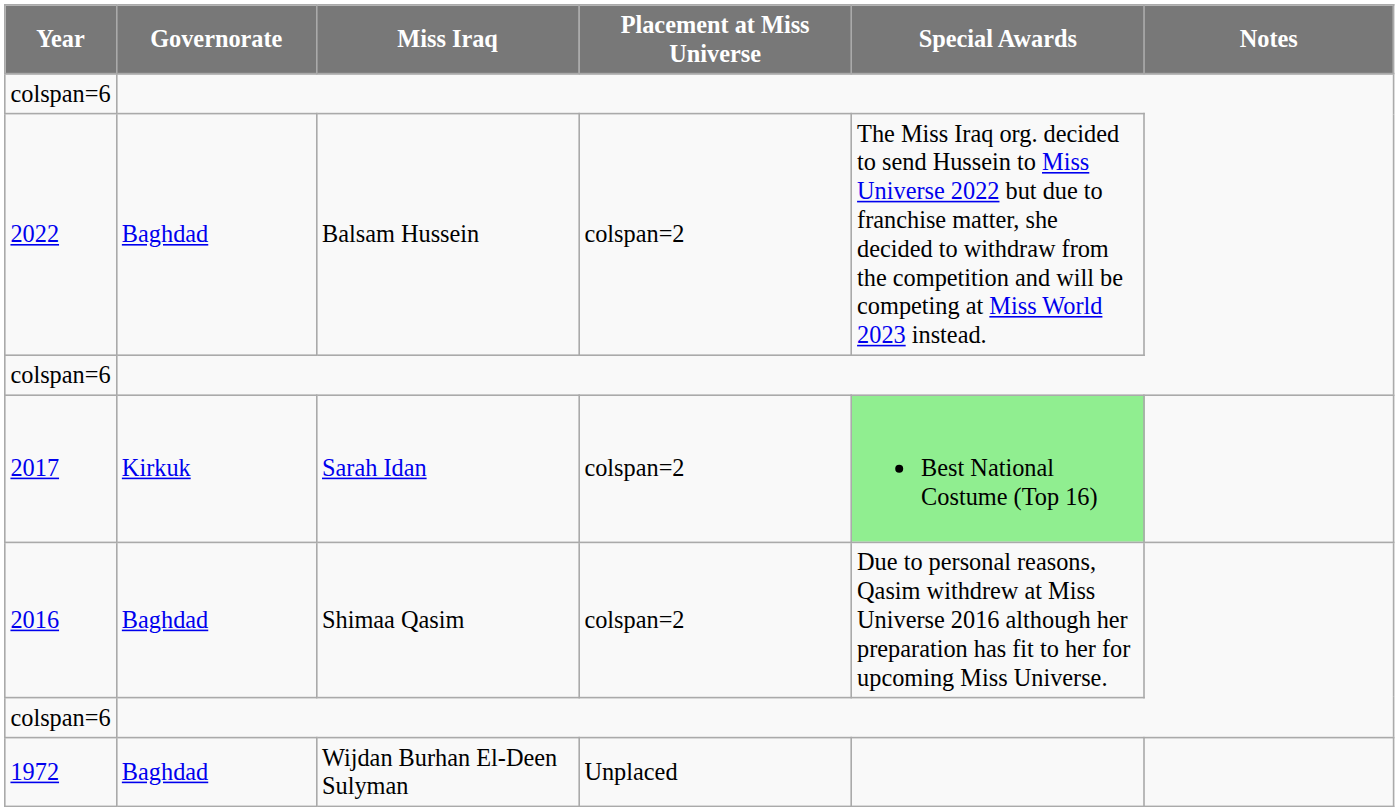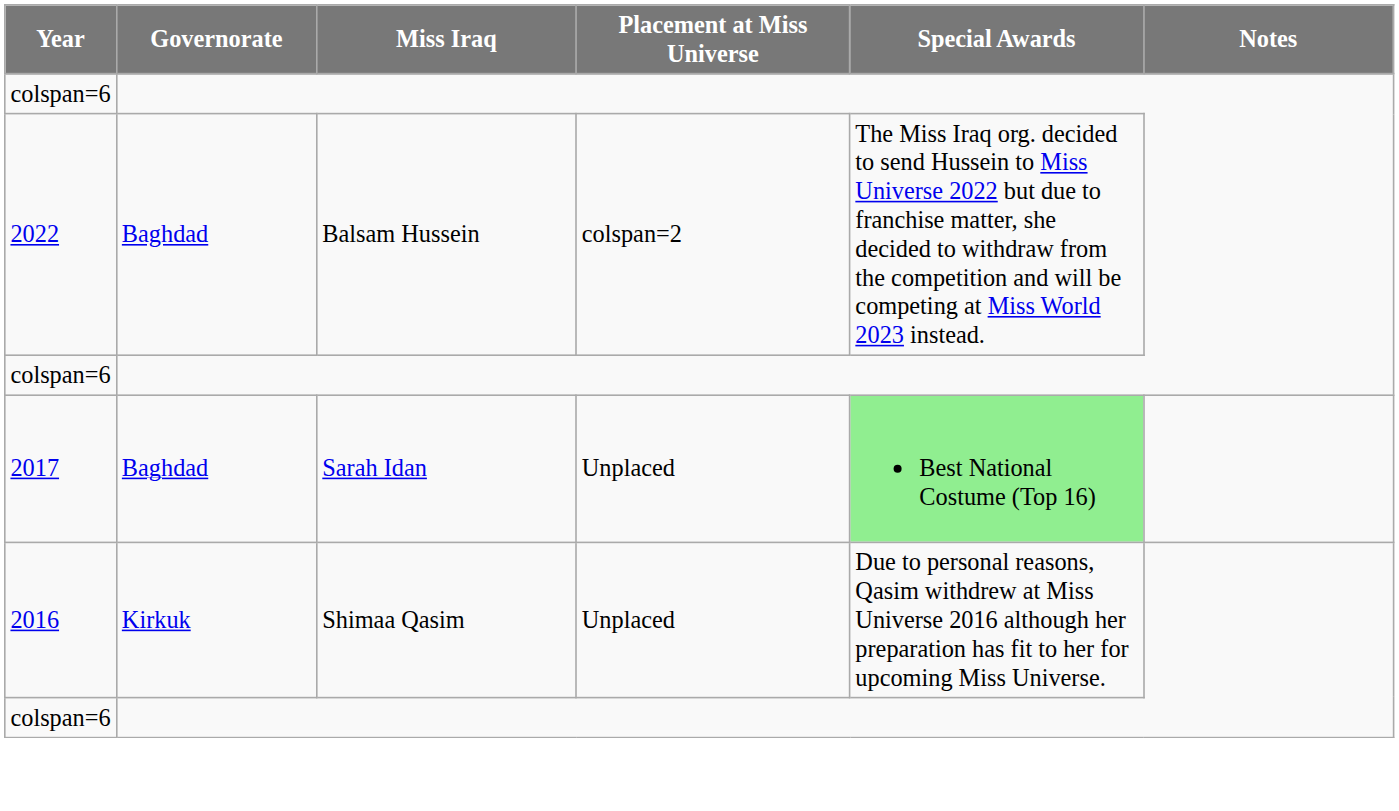(156, 468) Kirkuk -> (165, 468) Baghdad
(634, 468) colspan=2 -> (628, 468) Unplaced
(165, 619) Baghdad -> (156, 619) Kirkuk
(634, 619) colspan=2 -> (628, 619) Unplaced
- row: (35, 771)
